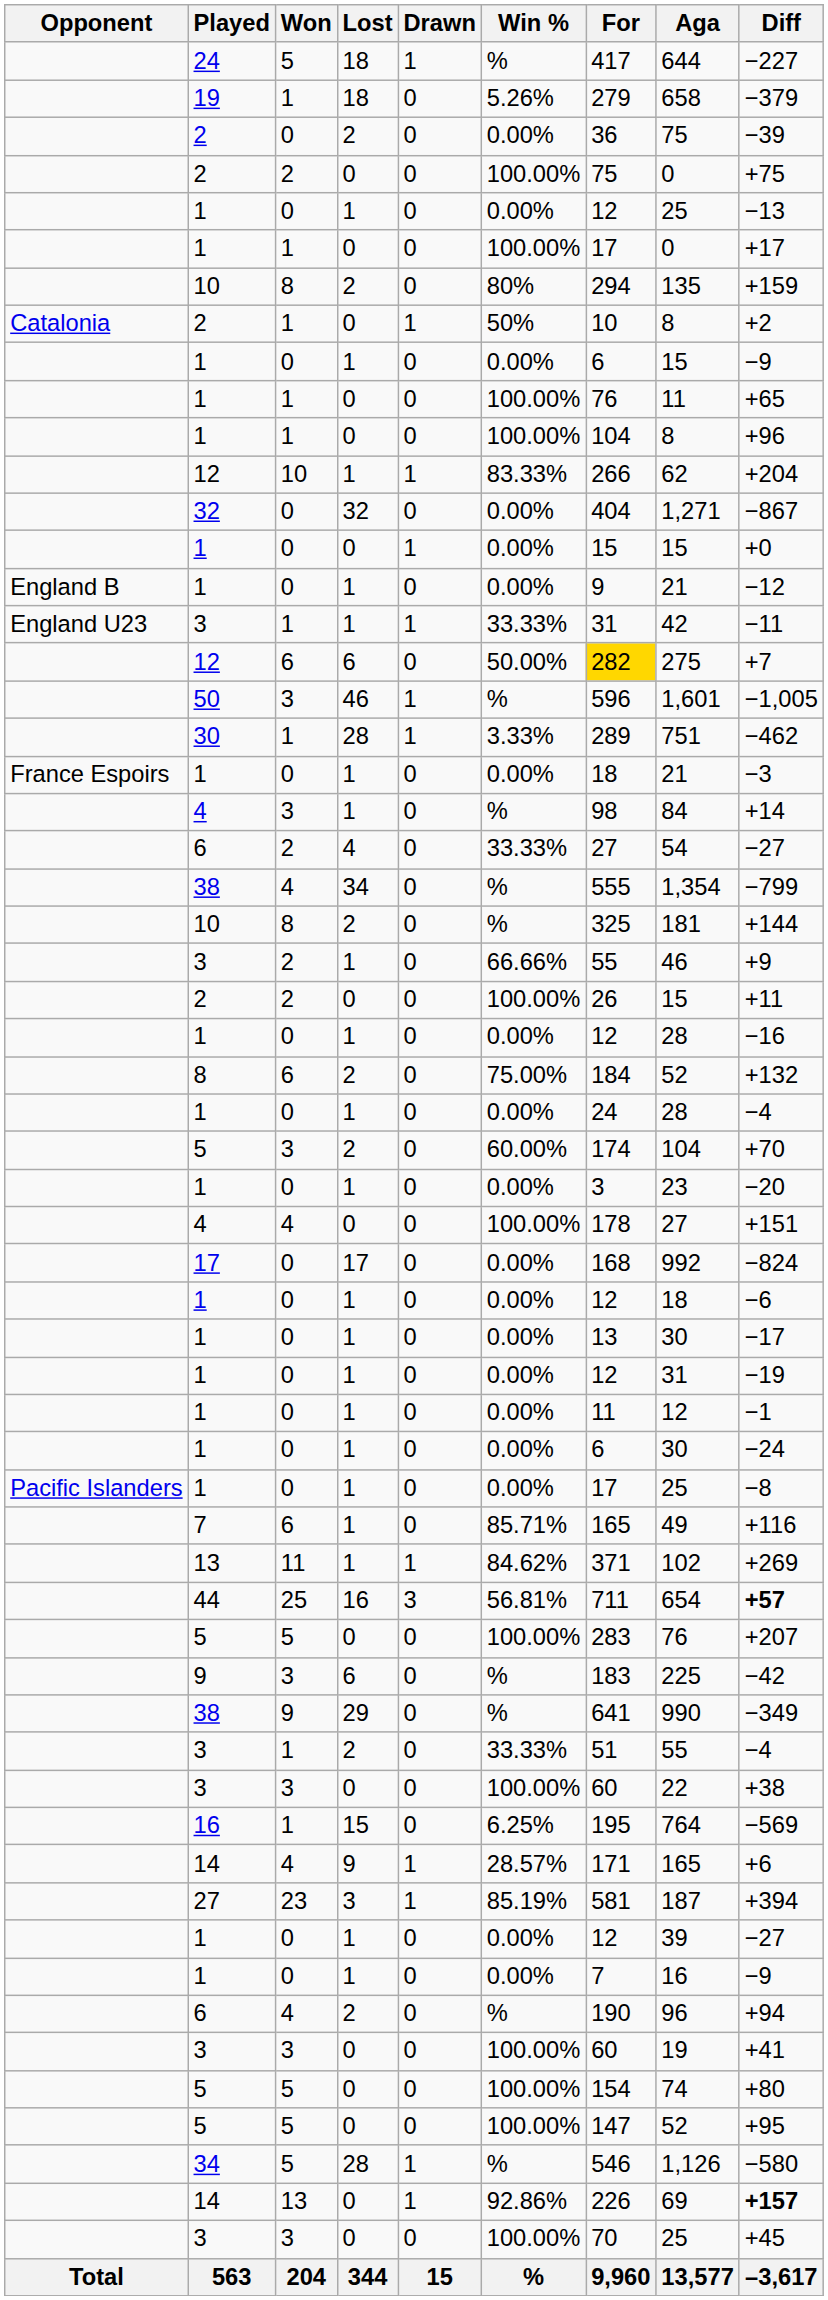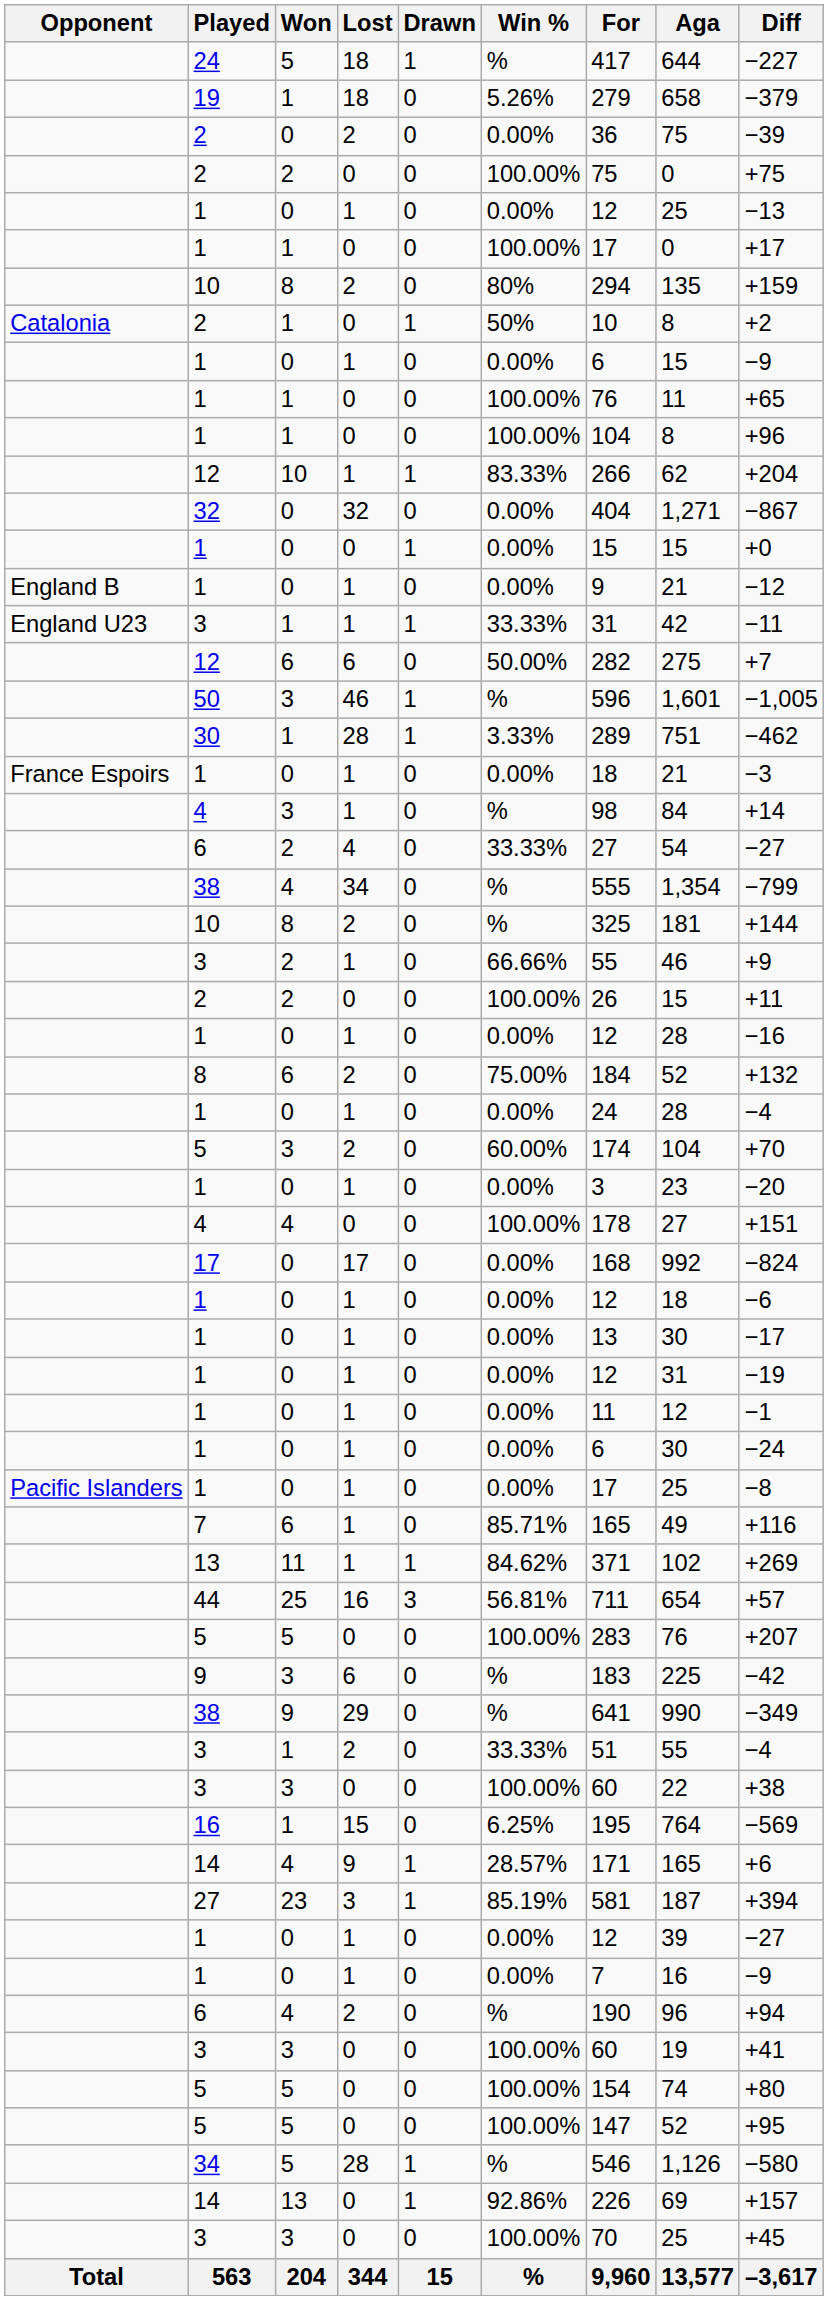(611, 661) gold background -> (611, 661) no background
(765, 1600) bold -> (765, 1600) normal
(771, 2201) bold -> (771, 2201) normal
